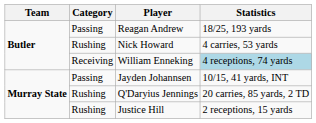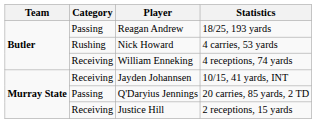(248, 61) lightblue background -> (248, 61) no background
(87, 77) Passing -> (92, 77) Receiving
(89, 94) Rushing -> (87, 94) Passing
(89, 110) Rushing -> (92, 110) Receiving
